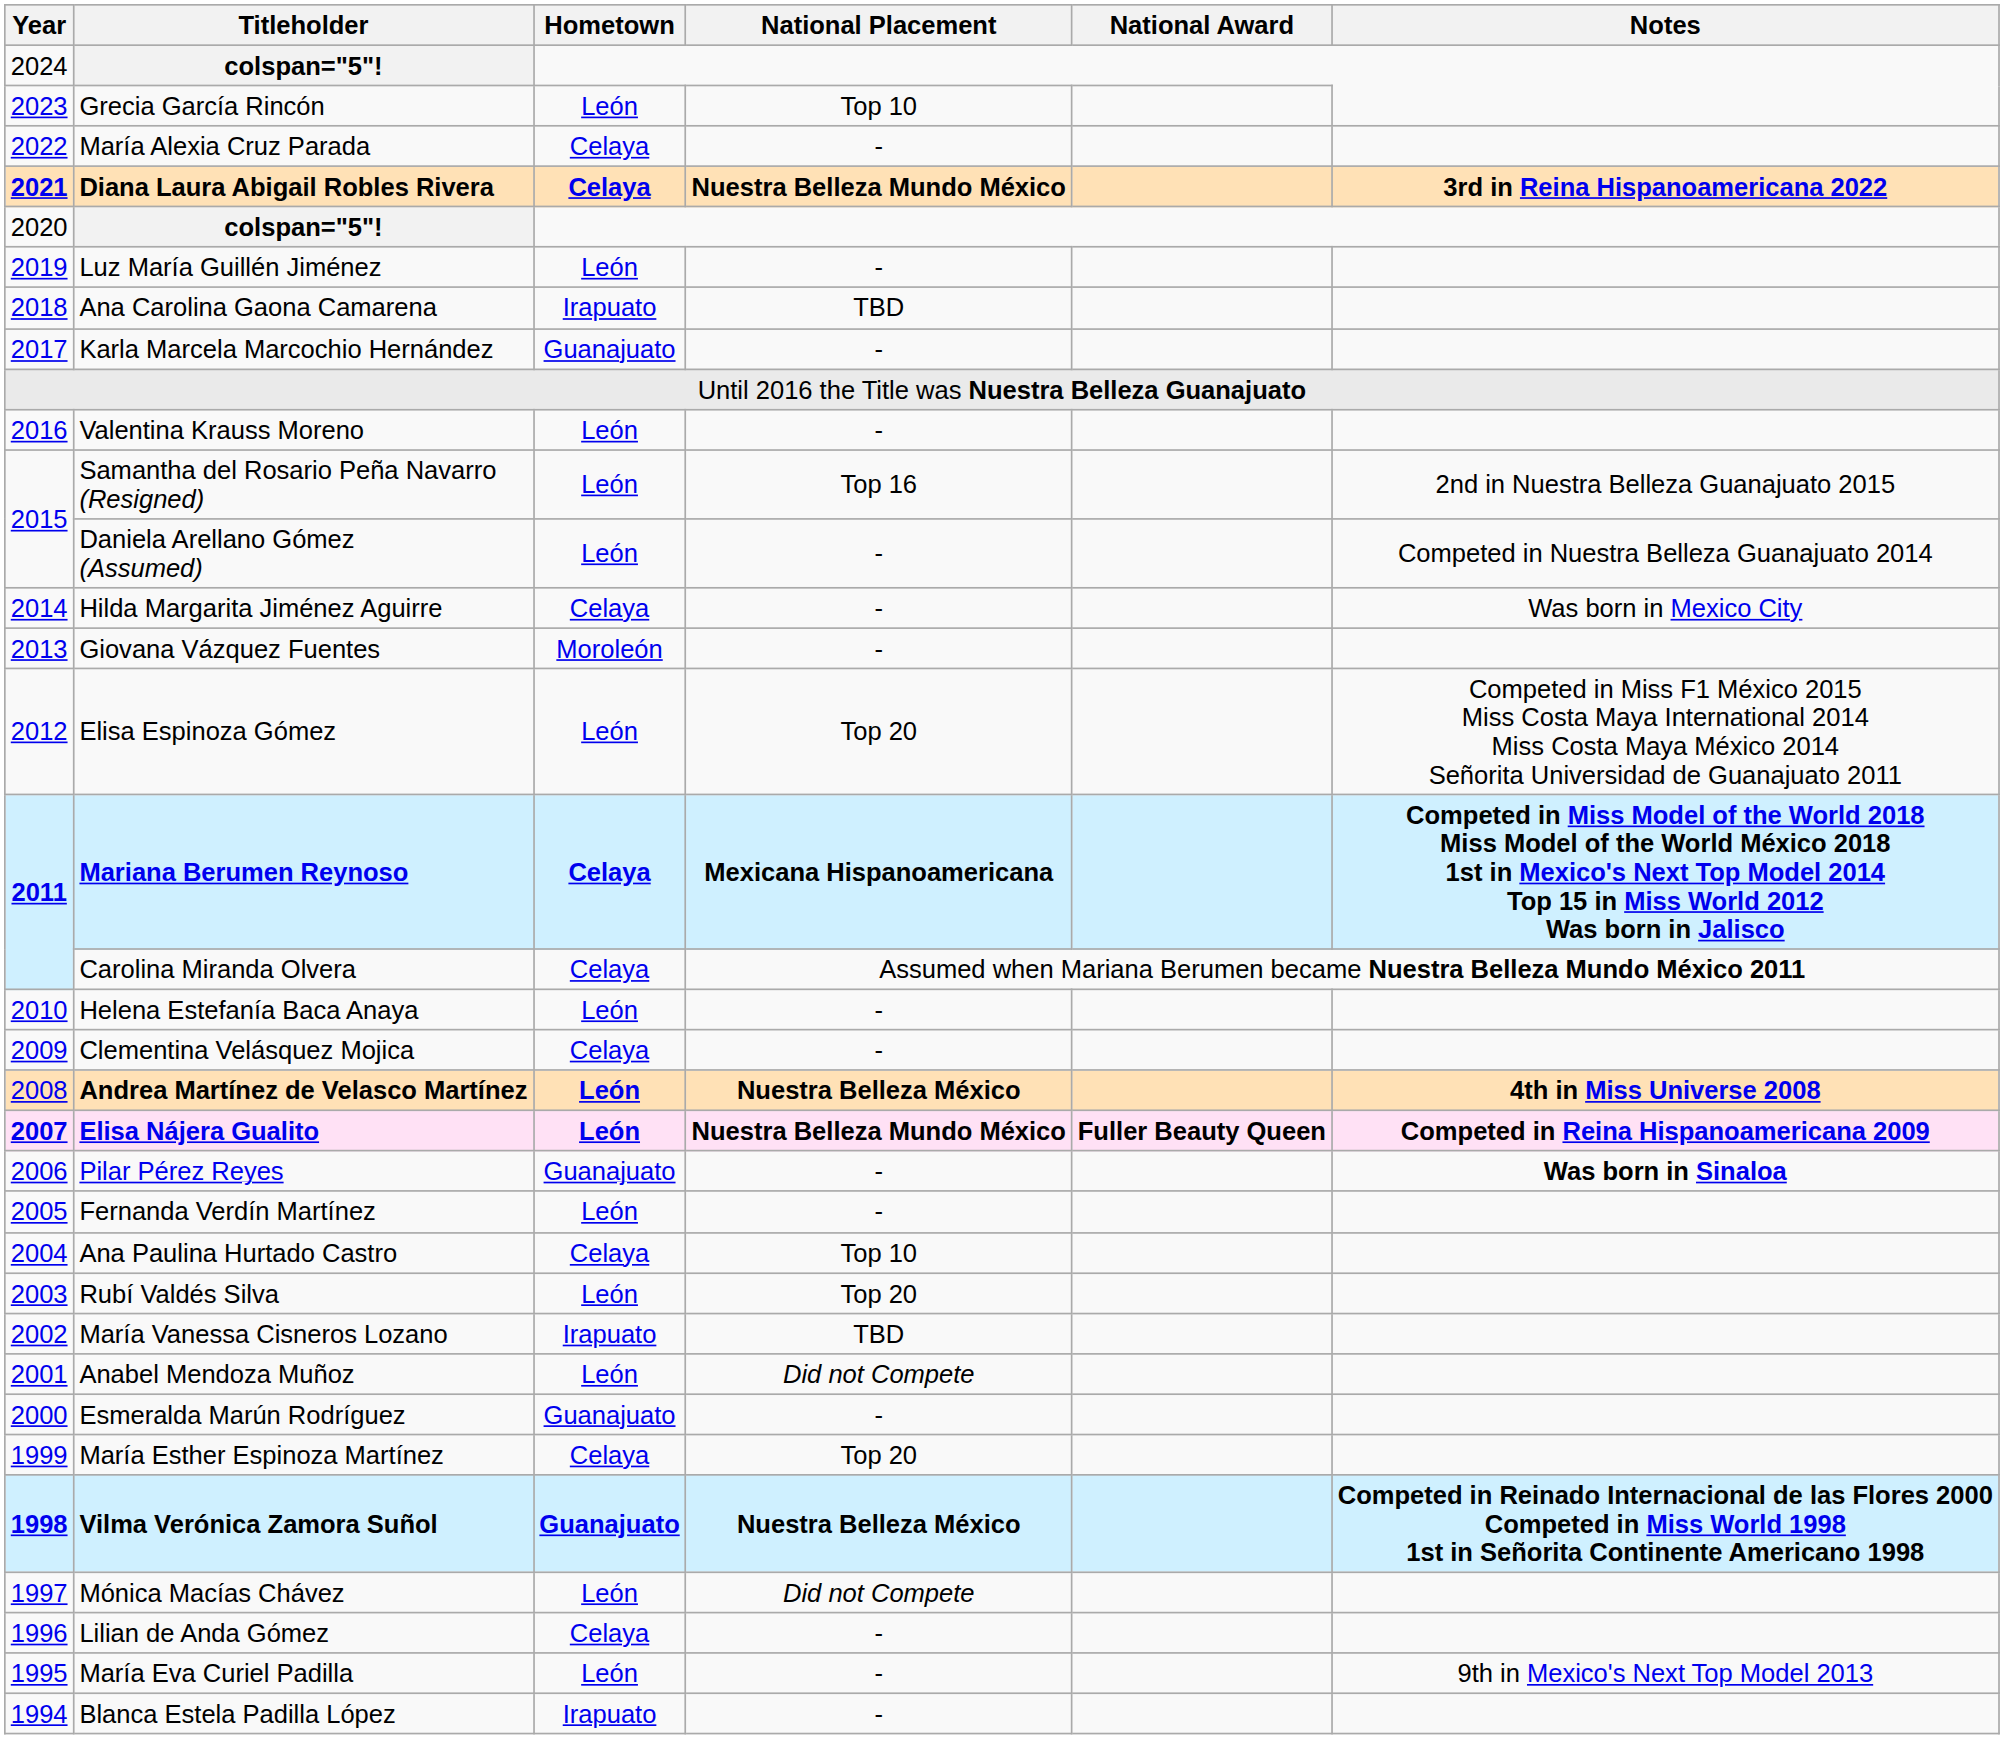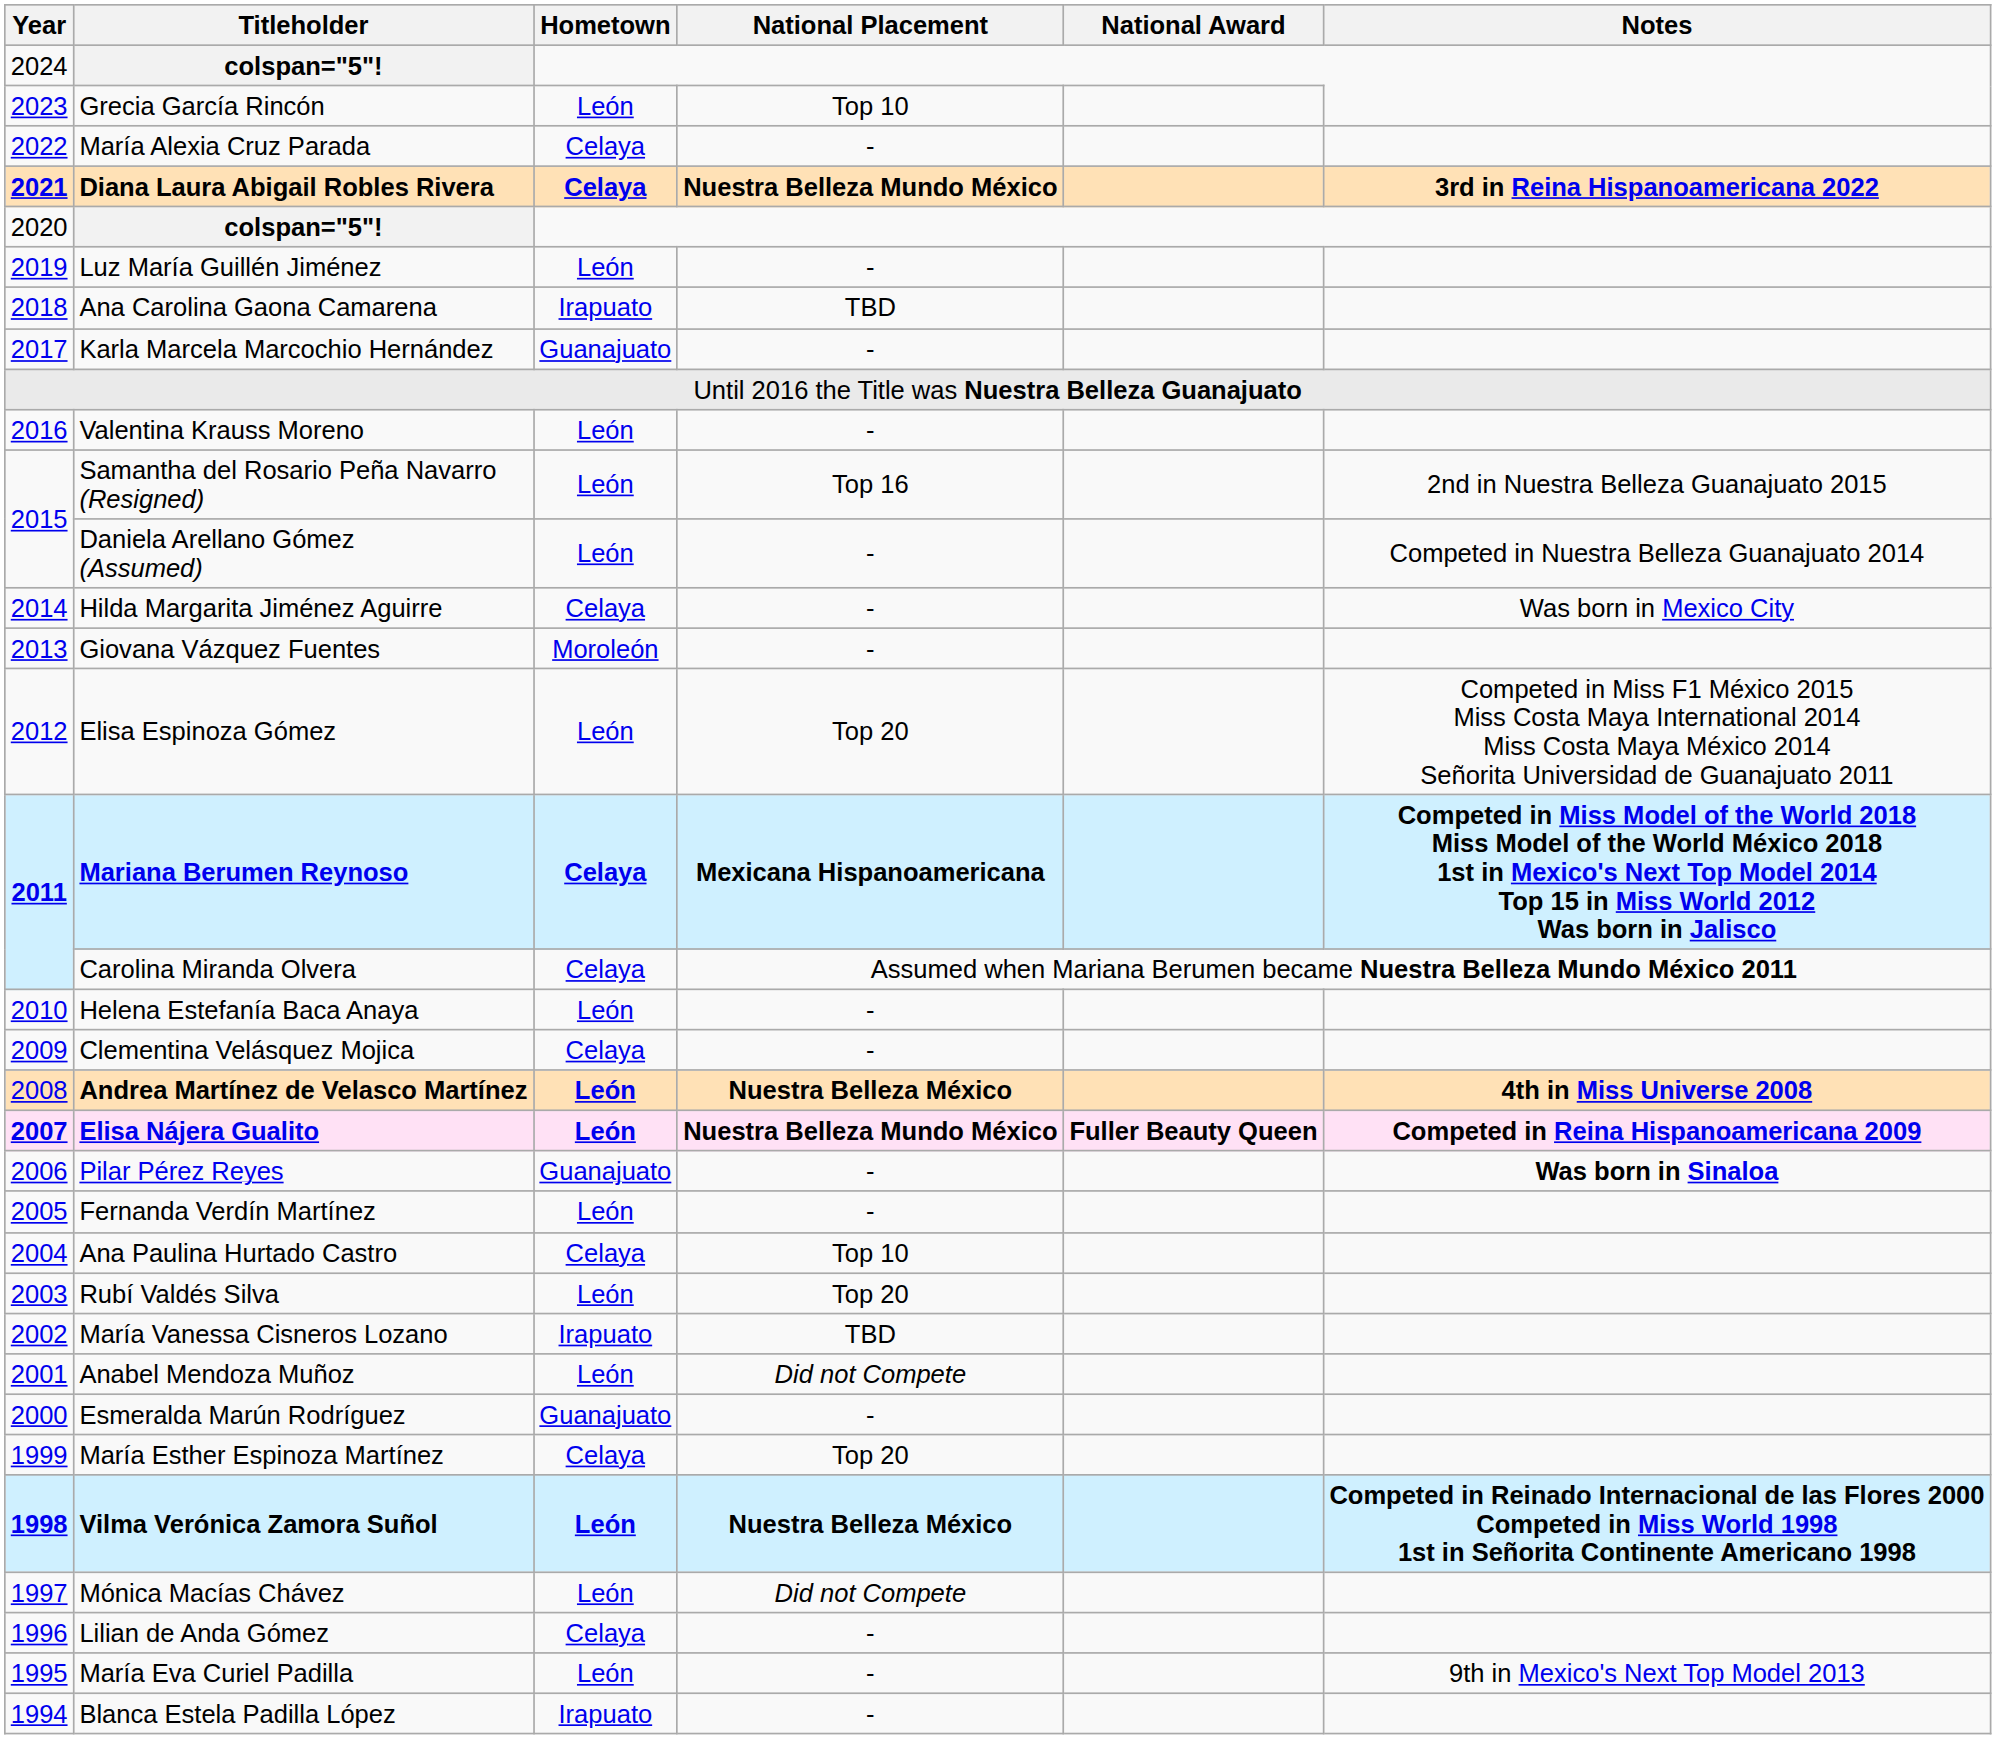(610, 1524) Guanajuato -> (605, 1524) León
